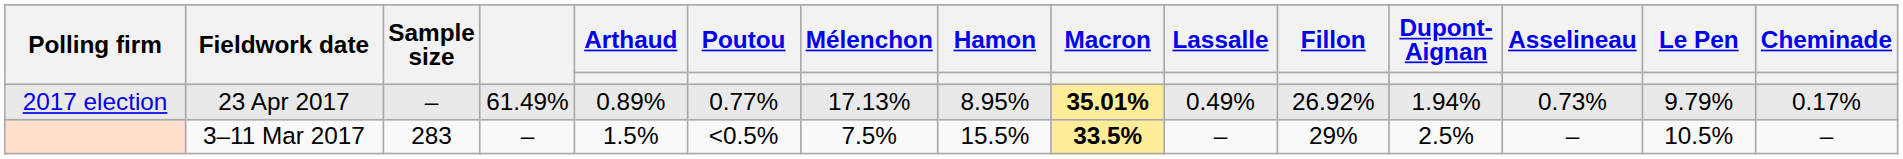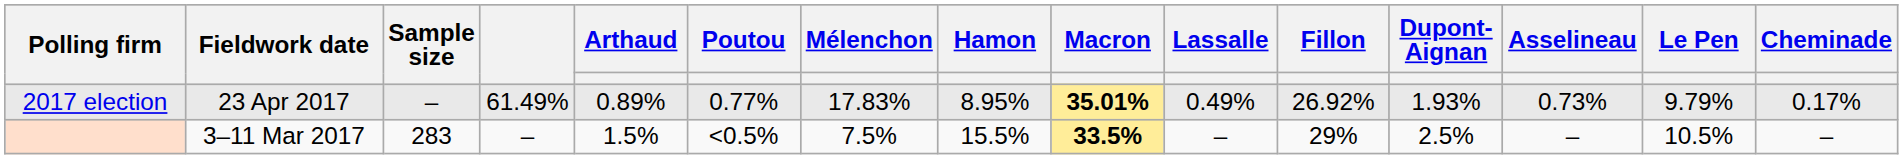(869, 102) 17.13% -> (869, 102) 17.83%
(1446, 102) 1.94% -> (1446, 102) 1.93%
